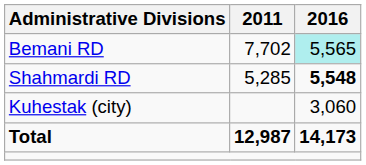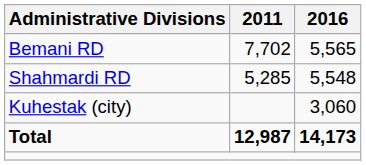(333, 48) paleturquoise background -> (333, 48) no background
(333, 78) bold -> (333, 78) normal
